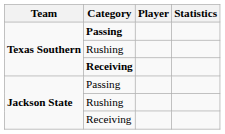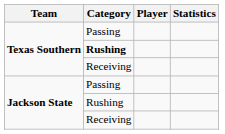(104, 31) bold -> (103, 31) normal
(105, 49) normal -> (106, 49) bold
(109, 66) bold -> (109, 66) normal
